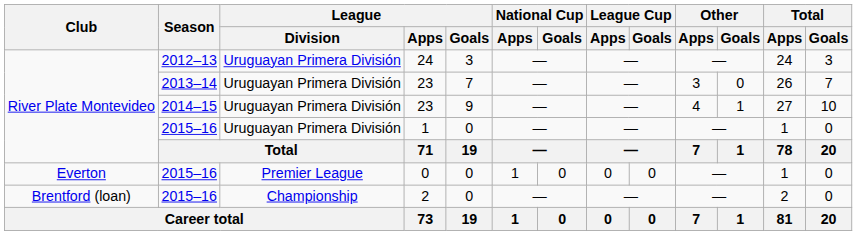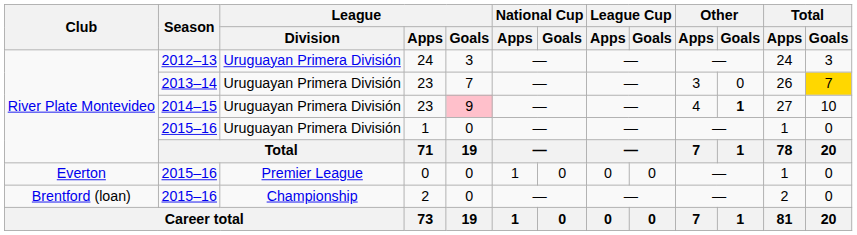(829, 83) no background -> (829, 83) gold background
(469, 106) no background -> (469, 106) pink background
(740, 106) normal -> (740, 106) bold
